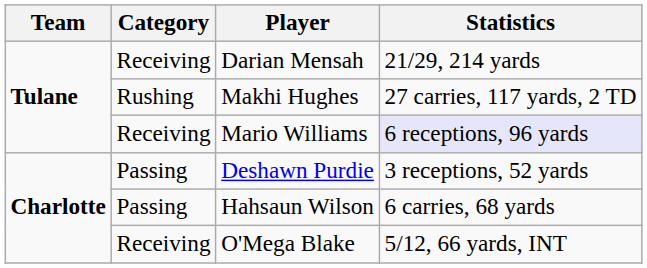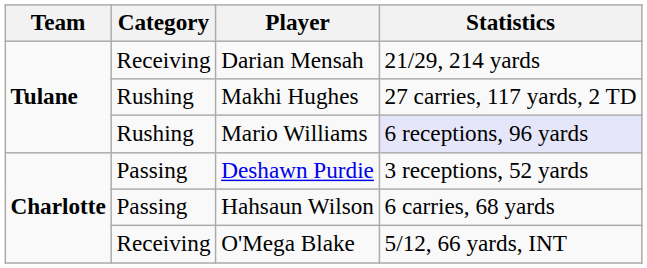(163, 133) Receiving -> (155, 133) Rushing
